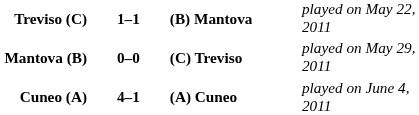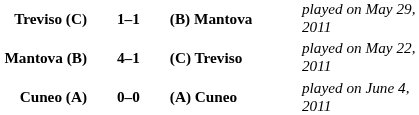(359, 18) played on May 22, 2011 -> (359, 18) played on May 29, 2011
(128, 57) 0–0 -> (128, 57) 4–1
(359, 57) played on May 29, 2011 -> (359, 57) played on May 22, 2011
(128, 96) 4–1 -> (128, 96) 0–0
